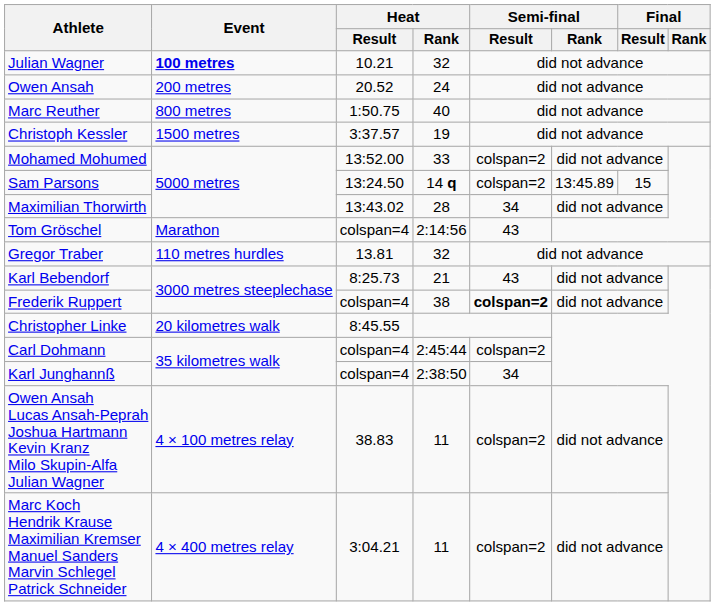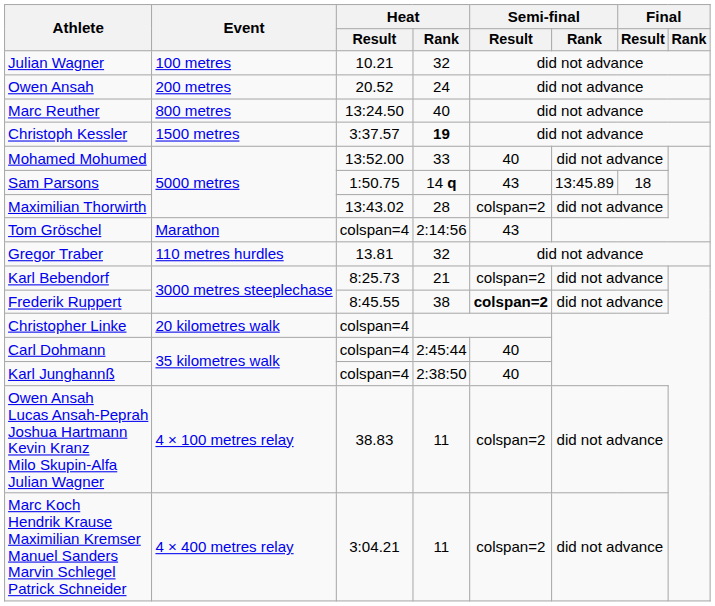(195, 63) bold -> (193, 63) normal
(374, 111) 1:50.75 -> (374, 111) 13:24.50
(441, 135) normal -> (441, 135) bold
(511, 159) colspan=2 -> (511, 159) 40
(374, 183) 13:24.50 -> (374, 183) 1:50.75
(511, 183) colspan=2 -> (511, 183) 43
(643, 183) 15 -> (643, 183) 18
(511, 207) 34 -> (511, 207) colspan=2
(511, 278) 43 -> (511, 278) colspan=2
(374, 302) colspan=4 -> (374, 302) 8:45.55
(374, 326) 8:45.55 -> (374, 326) colspan=4
(511, 350) colspan=2 -> (511, 350) 40
(511, 374) 34 -> (511, 374) 40
